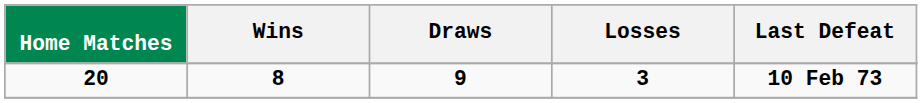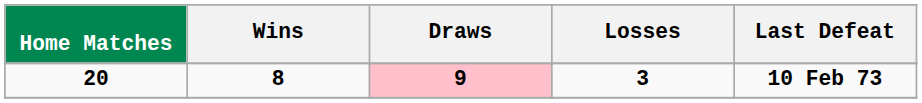(460, 81) no background -> (460, 81) pink background
